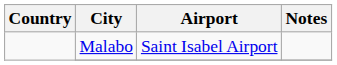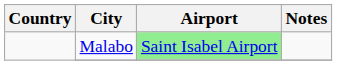(209, 45) no background -> (209, 45) lightgreen background
